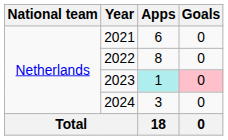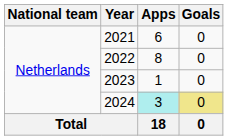(158, 80) paleturquoise background -> (158, 80) no background
(201, 80) pink background -> (201, 80) no background
(158, 102) no background -> (158, 102) paleturquoise background
(201, 102) no background -> (201, 102) khaki background
